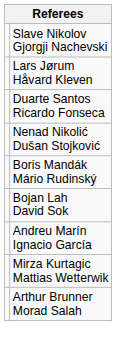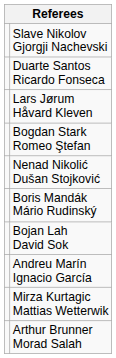rows swapped: (53, 73) <-> (59, 106)
+ row: (52, 139)
